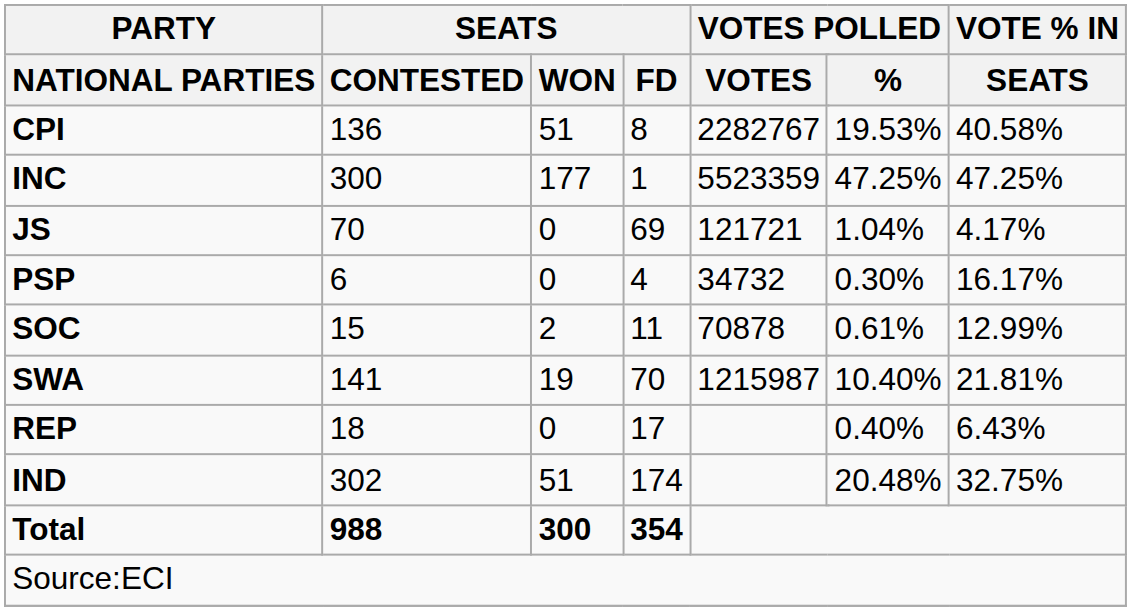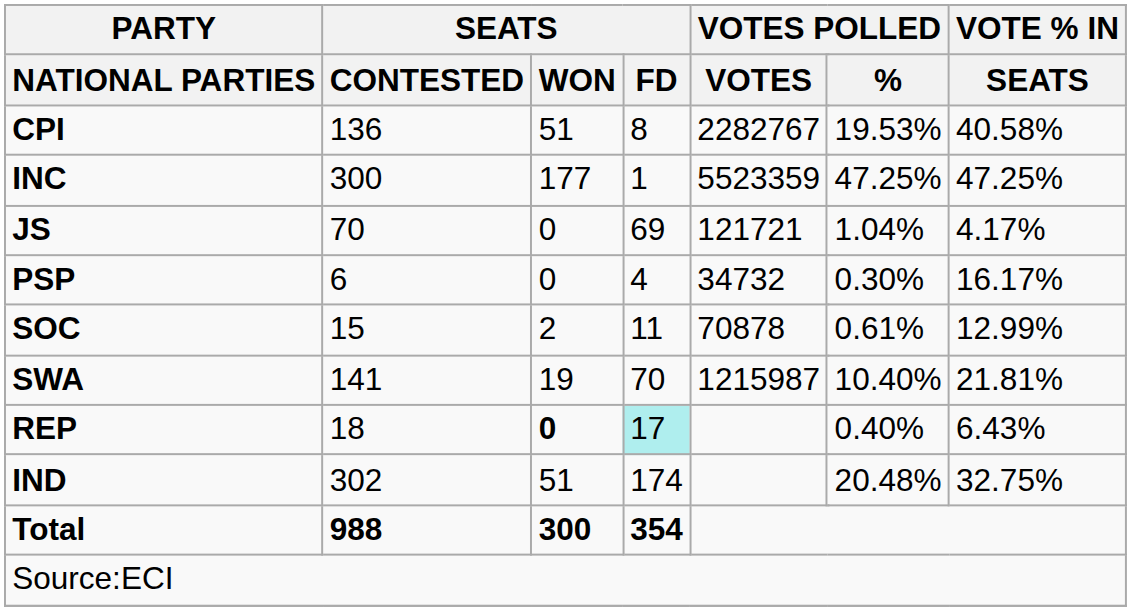(547, 429) normal -> (547, 429) bold
(648, 429) no background -> (648, 429) paleturquoise background
